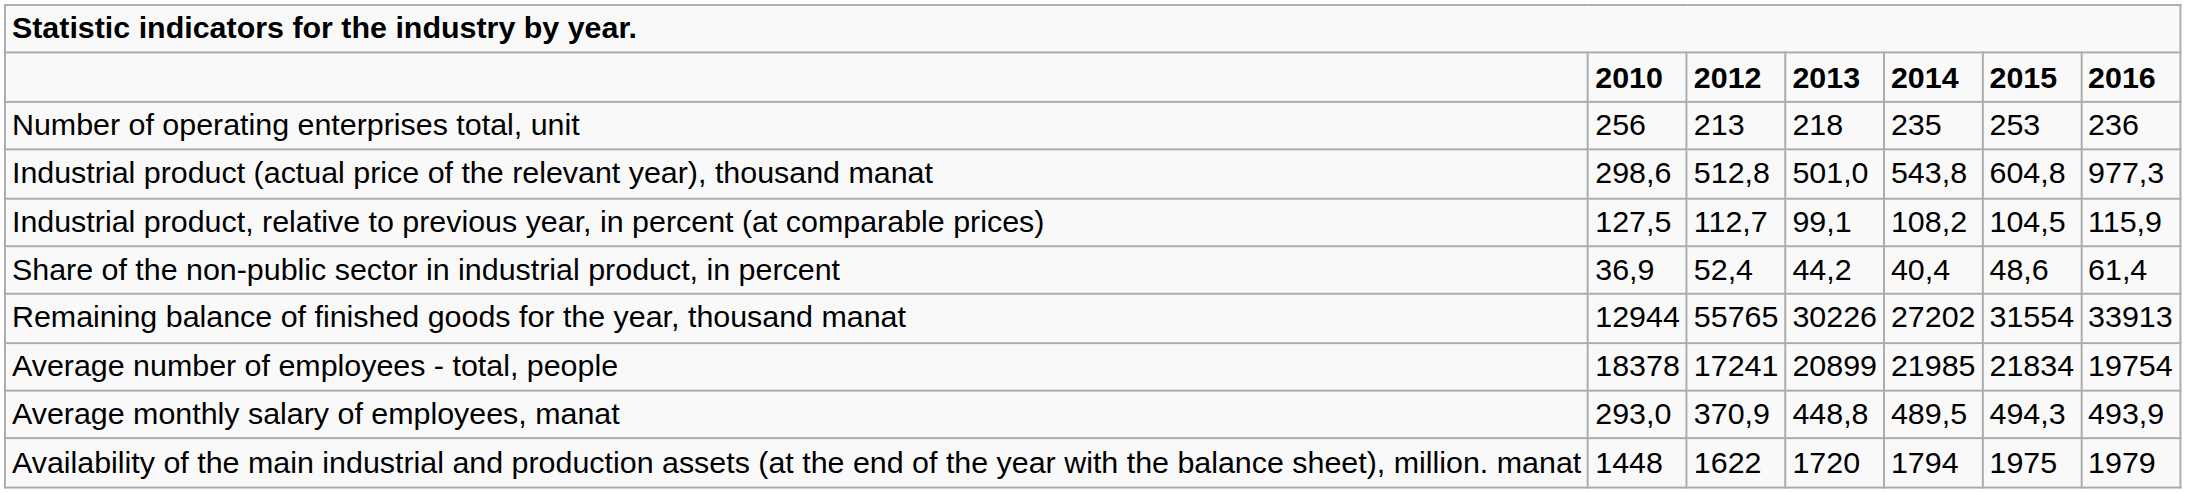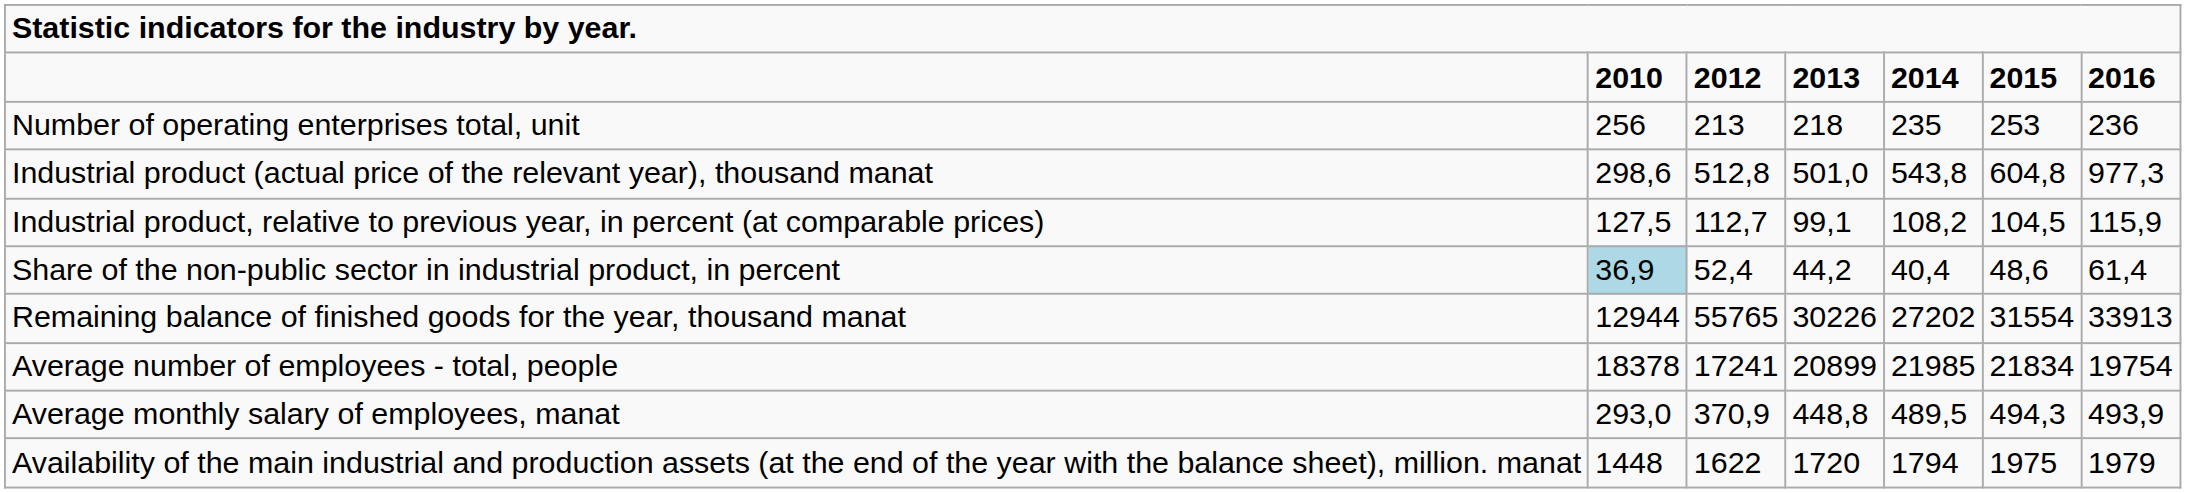(1625, 269) no background -> (1625, 269) lightblue background
